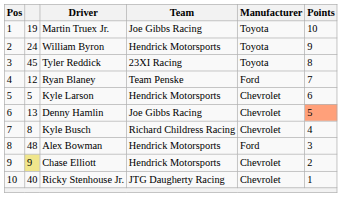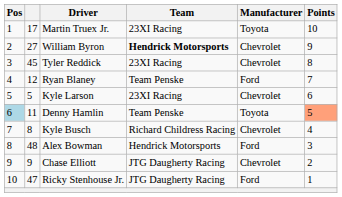(32, 29) 19 -> (32, 29) 17
(165, 29) Joe Gibbs Racing -> (155, 29) 23XI Racing
(32, 45) 24 -> (32, 45) 27
(175, 45) normal -> (179, 45) bold
(254, 45) Toyota -> (260, 45) Chevrolet
(254, 62) Toyota -> (260, 62) Chevrolet
(175, 95) Hendrick Motorsports -> (155, 95) 23XI Racing
(9, 112) no background -> (9, 112) lightblue background
(32, 112) 13 -> (32, 112) 11
(165, 112) Joe Gibbs Racing -> (156, 112) Team Penske
(260, 112) Chevrolet -> (254, 112) Toyota
(30, 162) khaki background -> (30, 162) no background
(175, 162) Hendrick Motorsports -> (177, 162) JTG Daugherty Racing
(32, 179) 40 -> (32, 179) 47
(260, 179) Chevrolet -> (250, 179) Ford
